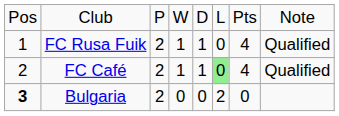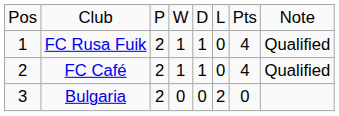(221, 70) lightgreen background -> (221, 70) no background
(23, 96) bold -> (23, 96) normal
